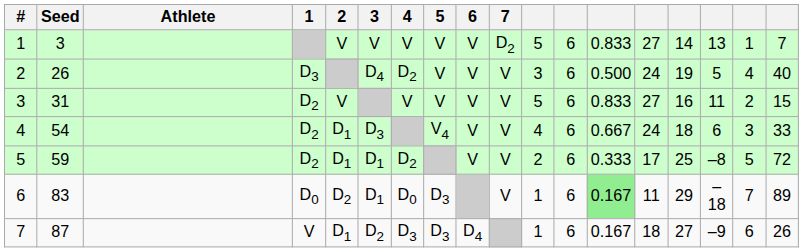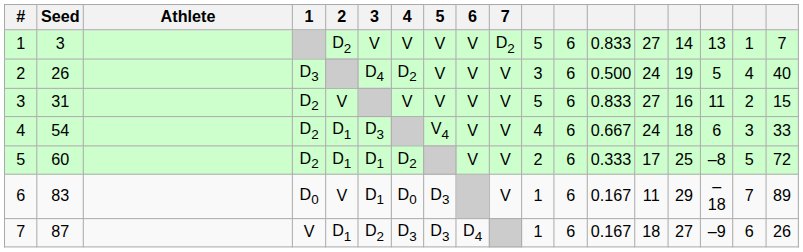(342, 44) V -> (342, 45) D2
(60, 159) 59 -> (60, 159) 60
(342, 196) D2 -> (342, 196) V
(611, 196) lightgreen background -> (611, 196) no background
